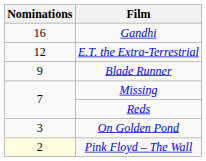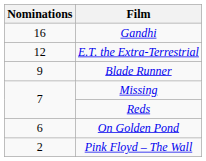(40, 128) 3 -> (40, 128) 6
(40, 147) lightyellow background -> (40, 147) no background
